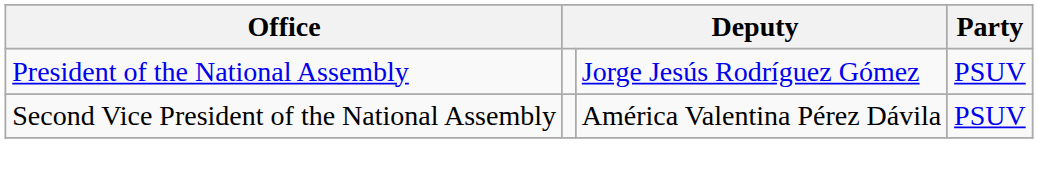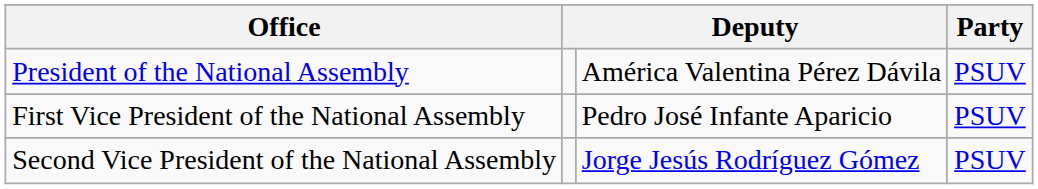(751, 71) Jorge Jesús Rodríguez Gómez -> (761, 71) América Valentina Pérez Dávila
+ row: (269, 115)
(761, 115) América Valentina Pérez Dávila -> (751, 159) Jorge Jesús Rodríguez Gómez
